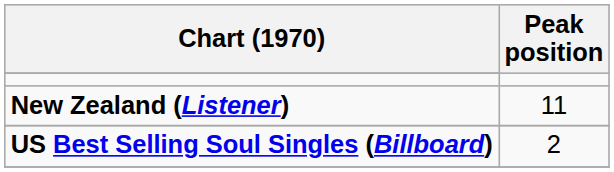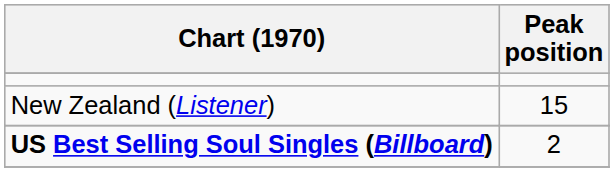(150, 105) bold -> (143, 105) normal
(554, 105) 11 -> (554, 105) 15
